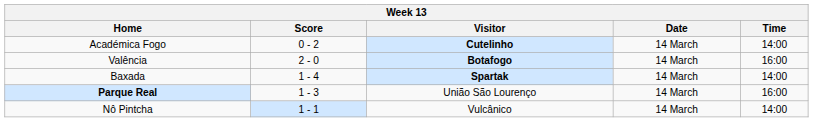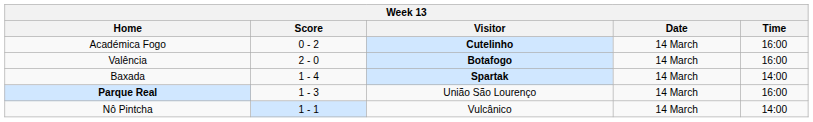(774, 45) 14:00 -> (774, 45) 16:00
